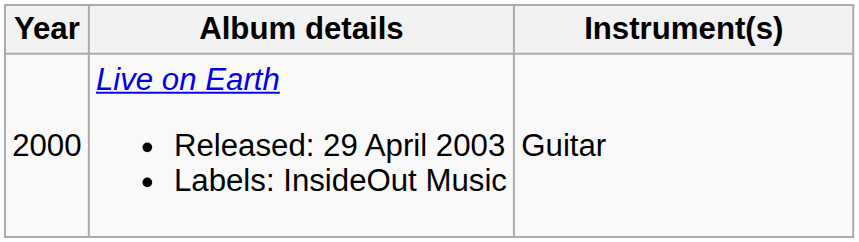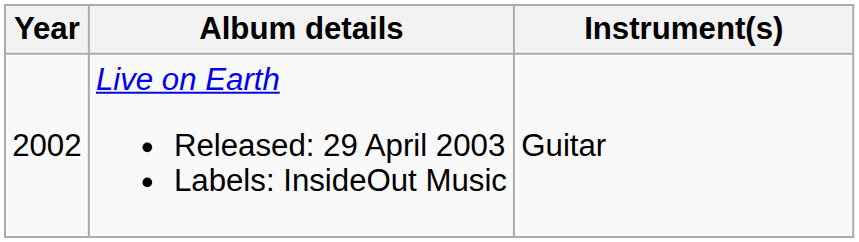(47, 145) 2000 -> (47, 145) 2002
